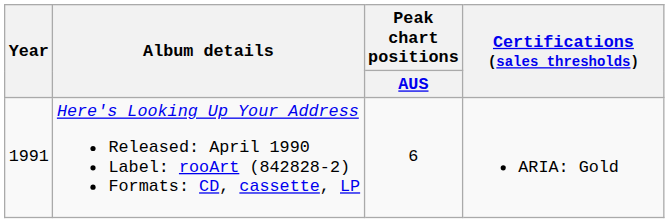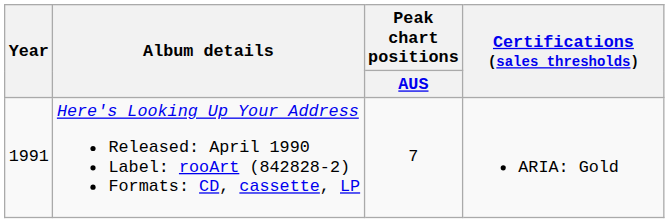(413, 157) 6 -> (413, 157) 7
